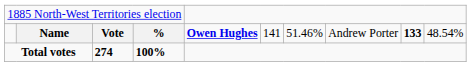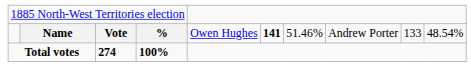(222, 33) bold -> (224, 33) normal
(272, 33) normal -> (272, 33) bold
(413, 33) bold -> (413, 33) normal
